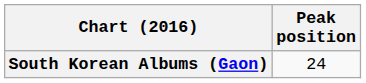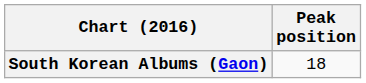(316, 65) 24 -> (316, 65) 18
